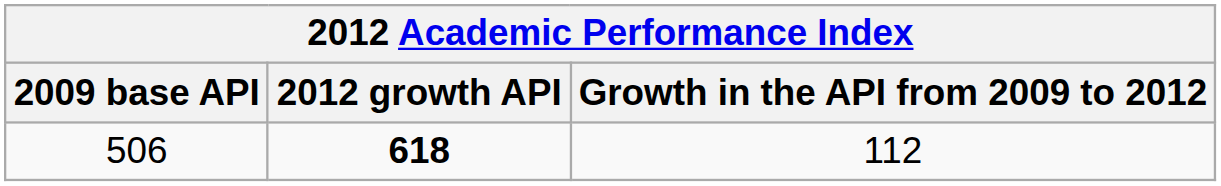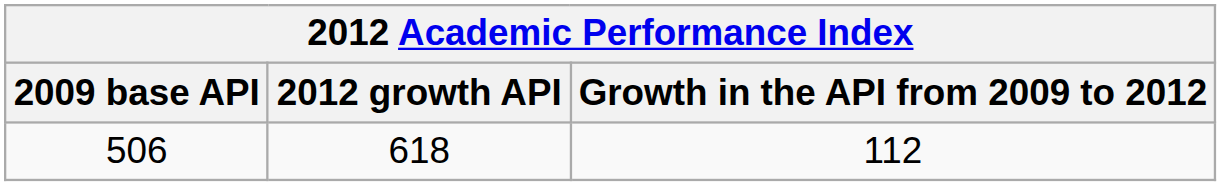(419, 150) bold -> (419, 150) normal
